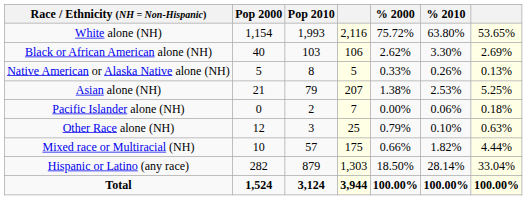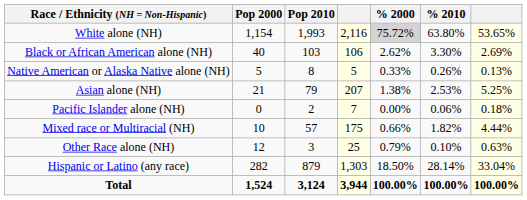(395, 33) no background -> (395, 33) lightgrey background
rows swapped: (118, 128) <-> (118, 147)
